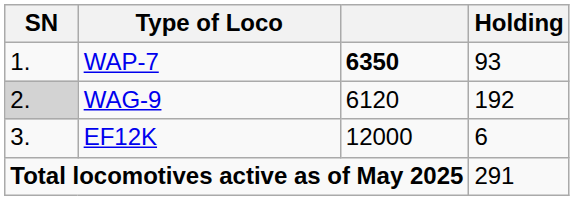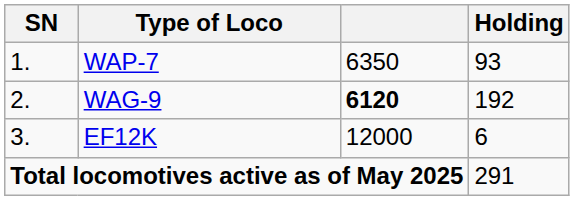(372, 61) bold -> (372, 61) normal
(20, 99) lightgrey background -> (20, 99) no background
(372, 99) normal -> (372, 99) bold
